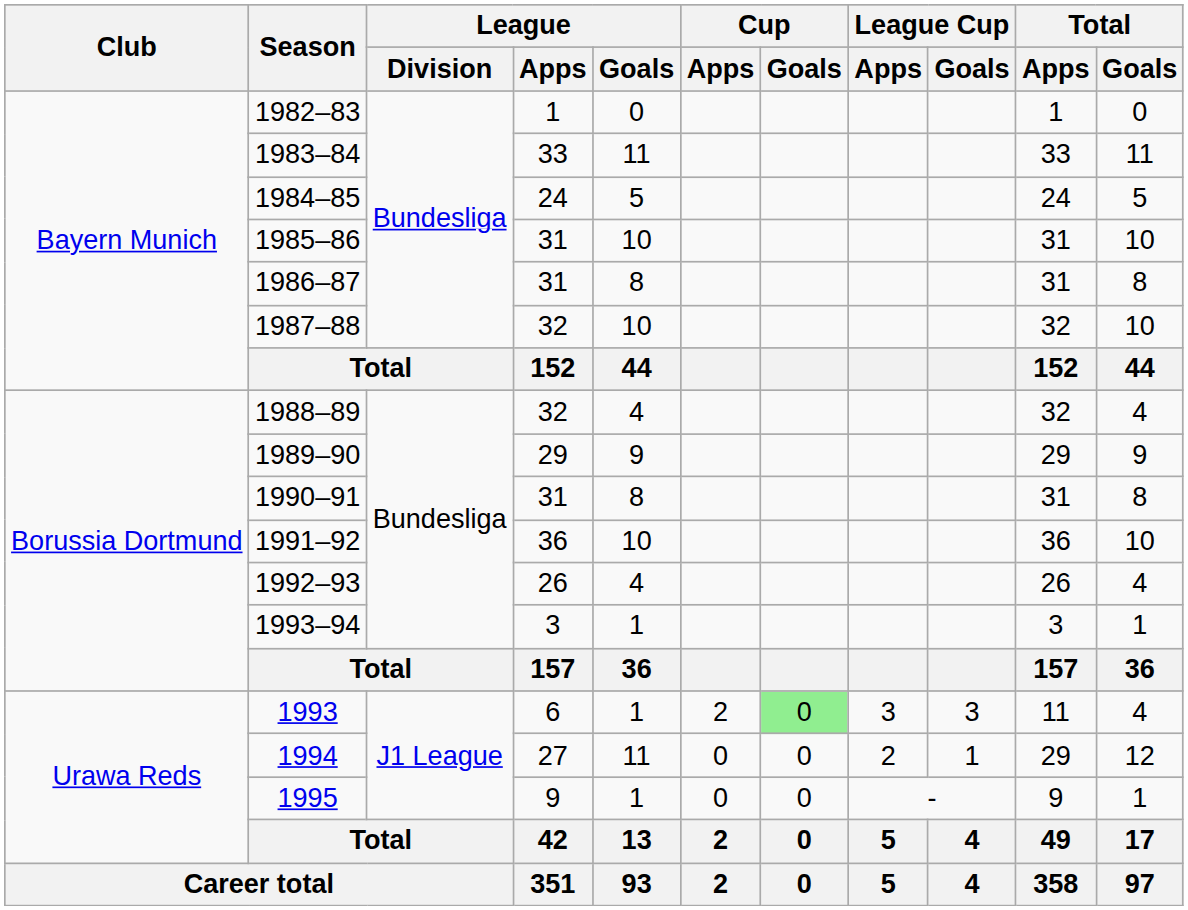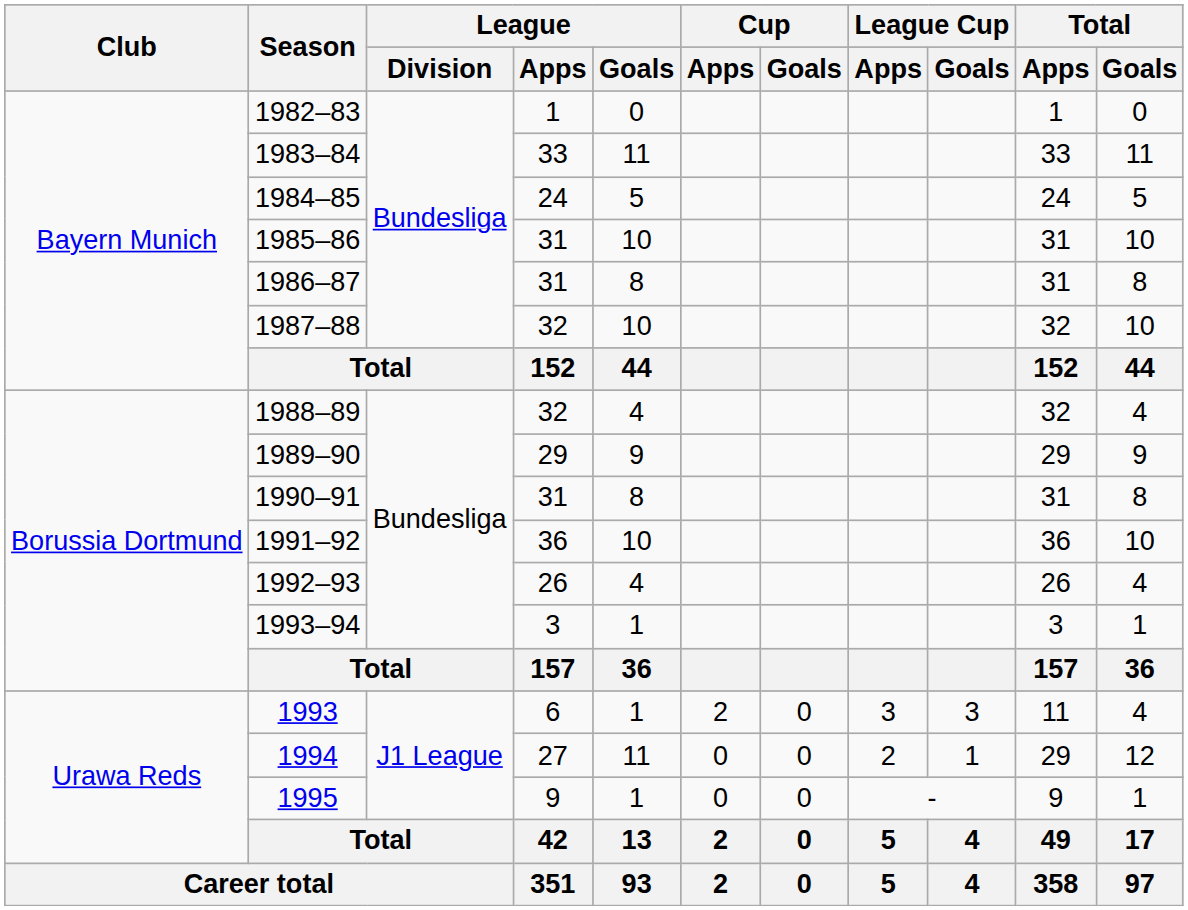(804, 712) lightgreen background -> (804, 712) no background
